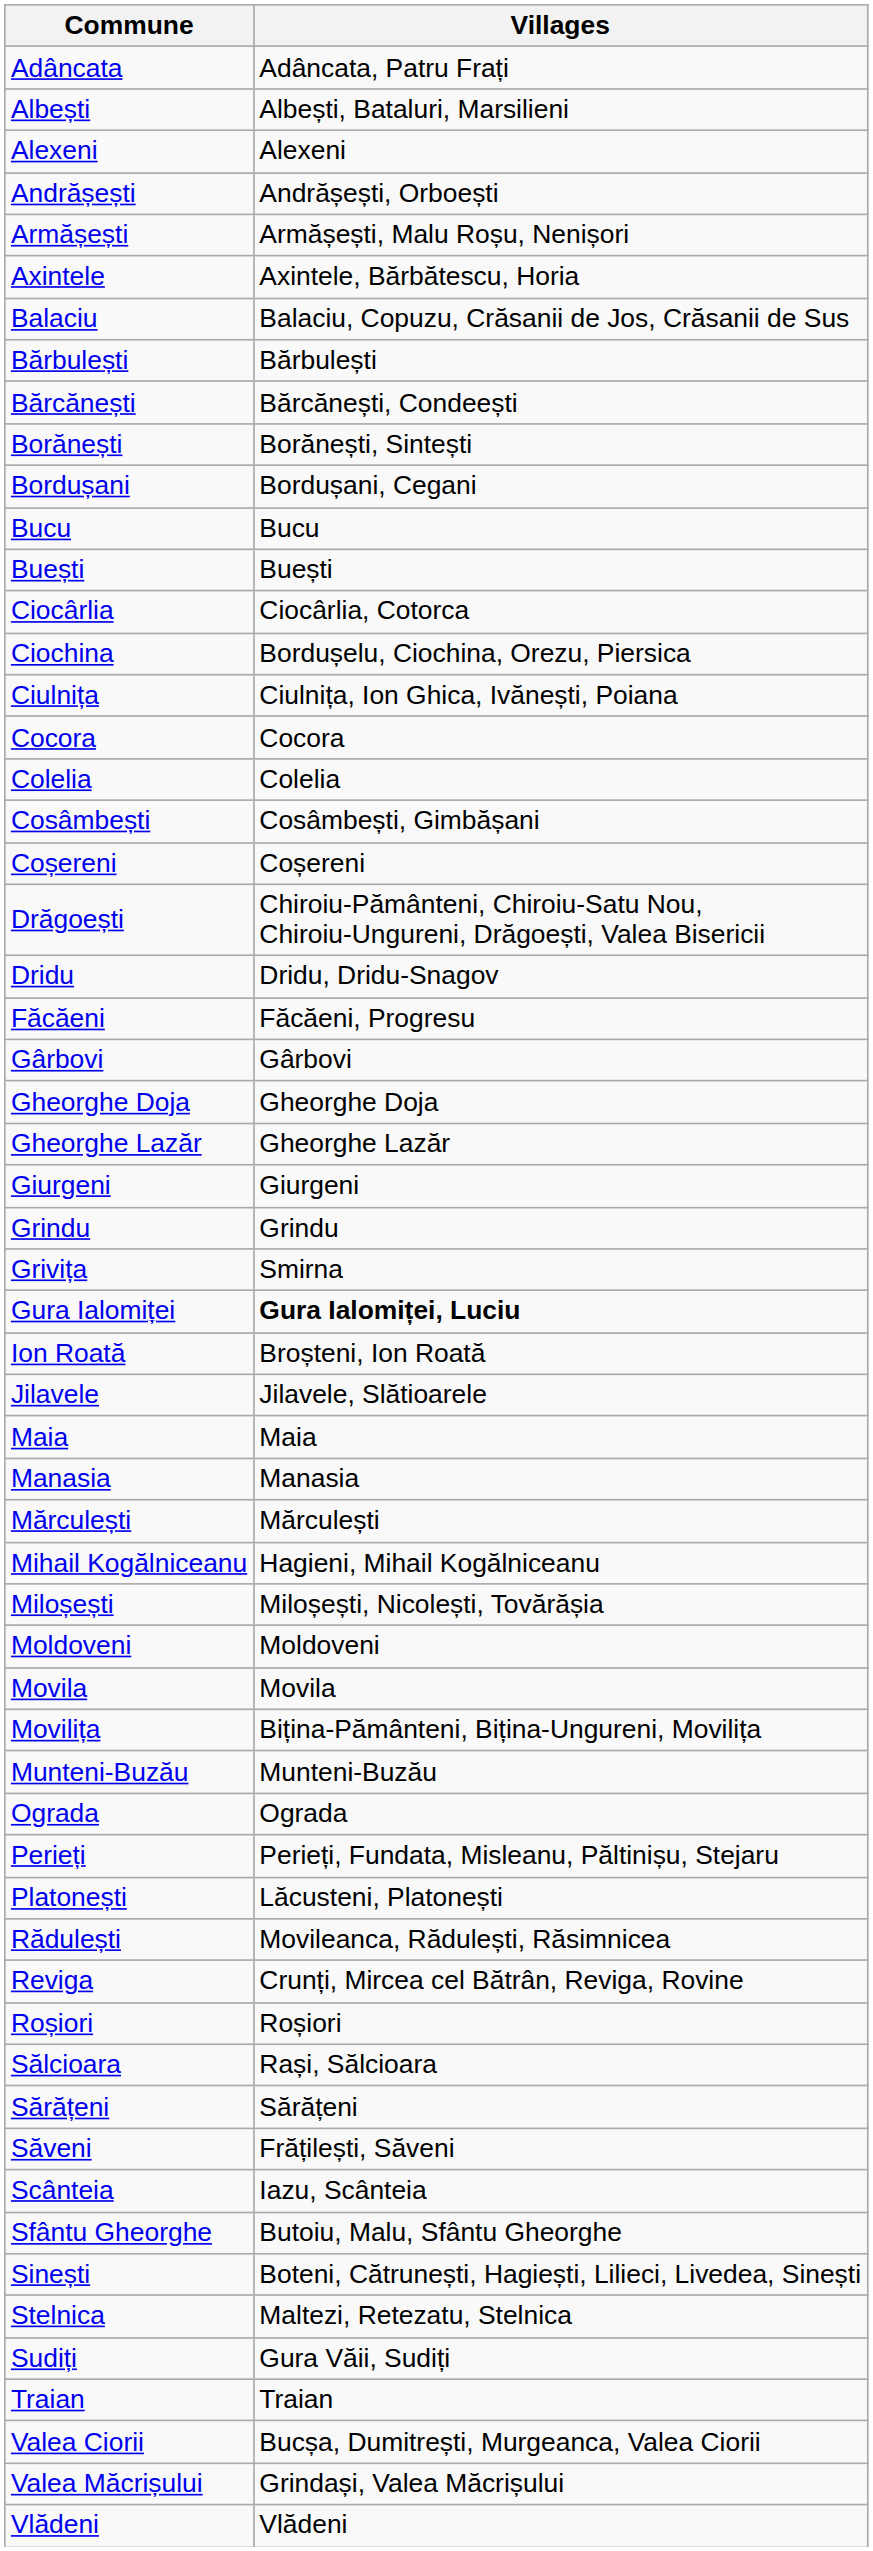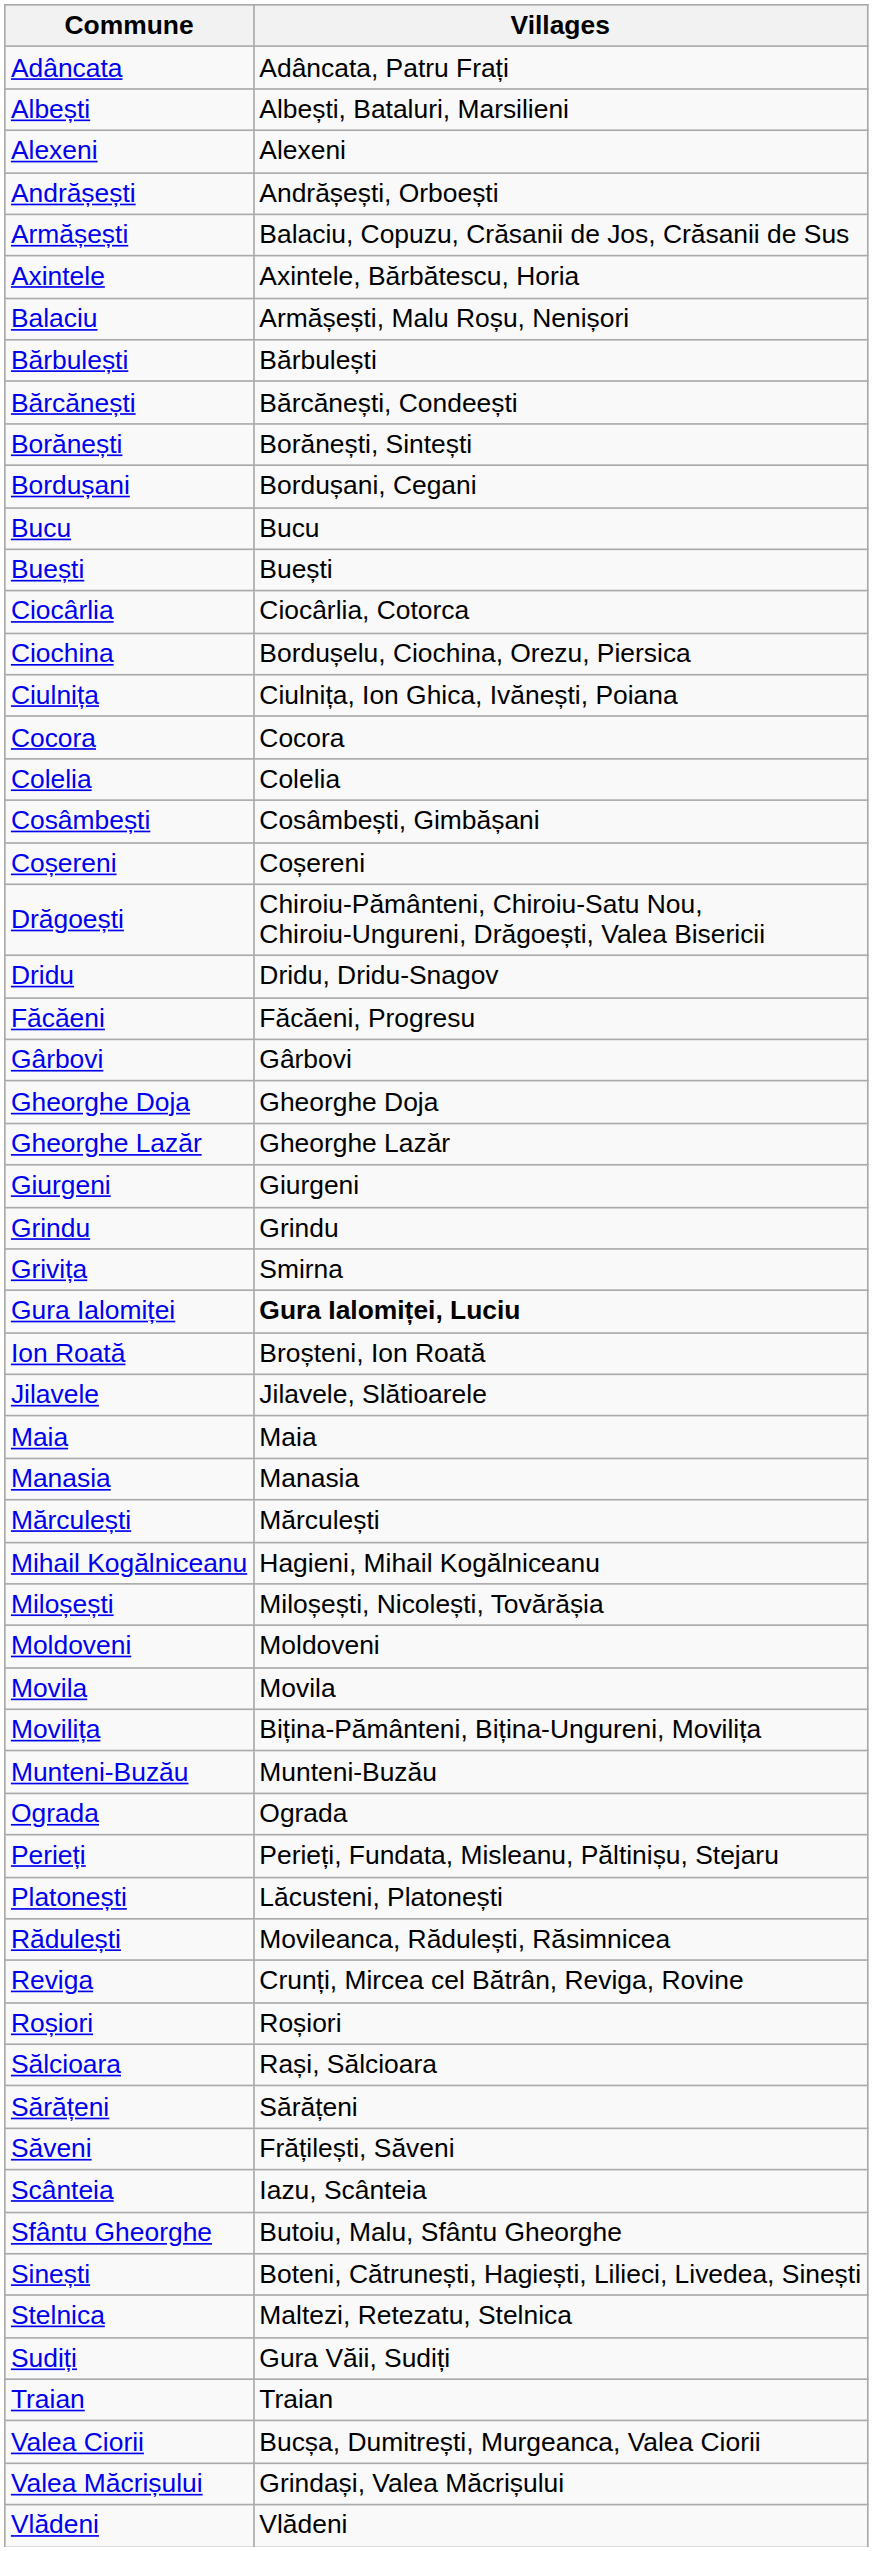(444, 234) Armășești, Malu Roșu, Nenișori -> (554, 234) Balaciu, Copuzu, Crăsanii de Jos, Crăsanii de Sus
(554, 318) Balaciu, Copuzu, Crăsanii de Jos, Crăsanii de Sus -> (444, 318) Armășești, Malu Roșu, Nenișori
